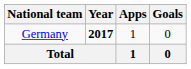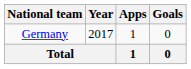(101, 34) bold -> (101, 34) normal
